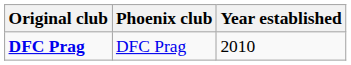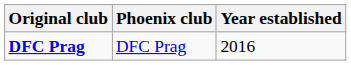(238, 45) 2010 -> (238, 45) 2016
